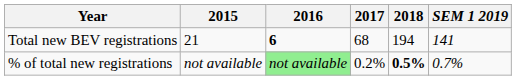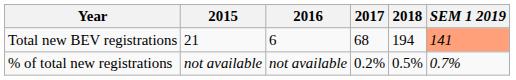(273, 39) bold -> (273, 39) normal
(443, 39) no background -> (441, 39) lightsalmon background
(308, 63) lightgreen background -> (308, 63) no background
(409, 63) bold -> (407, 63) normal
